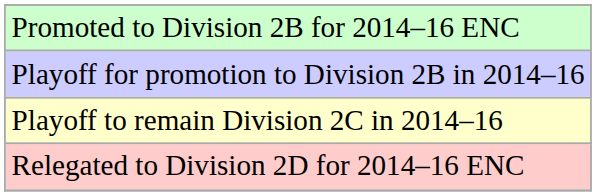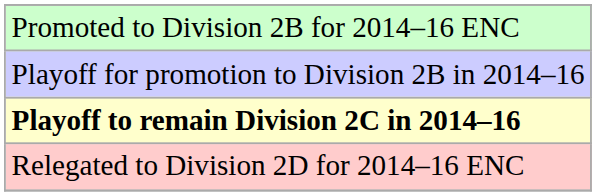(257, 119) normal -> (266, 119) bold
